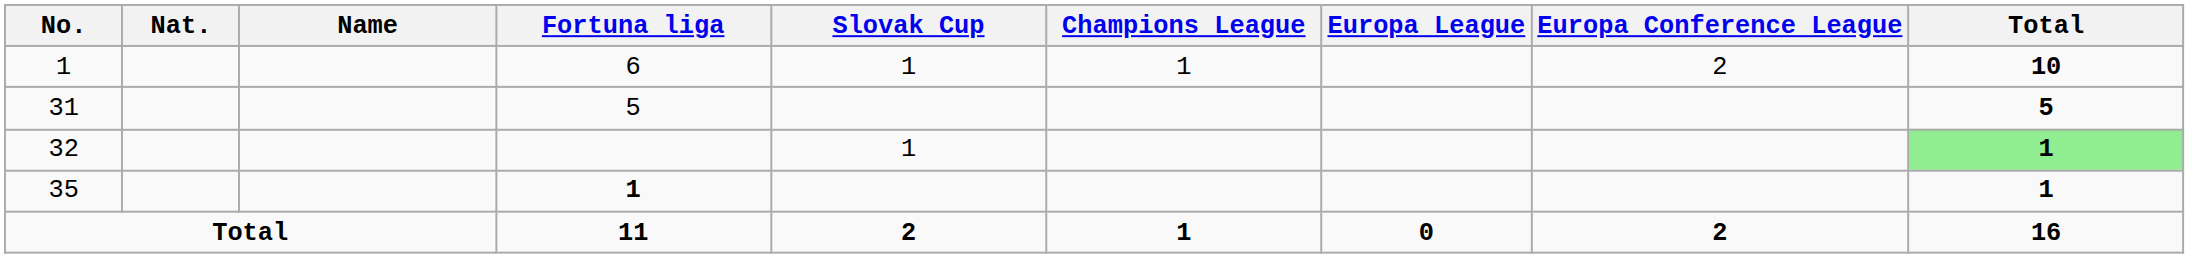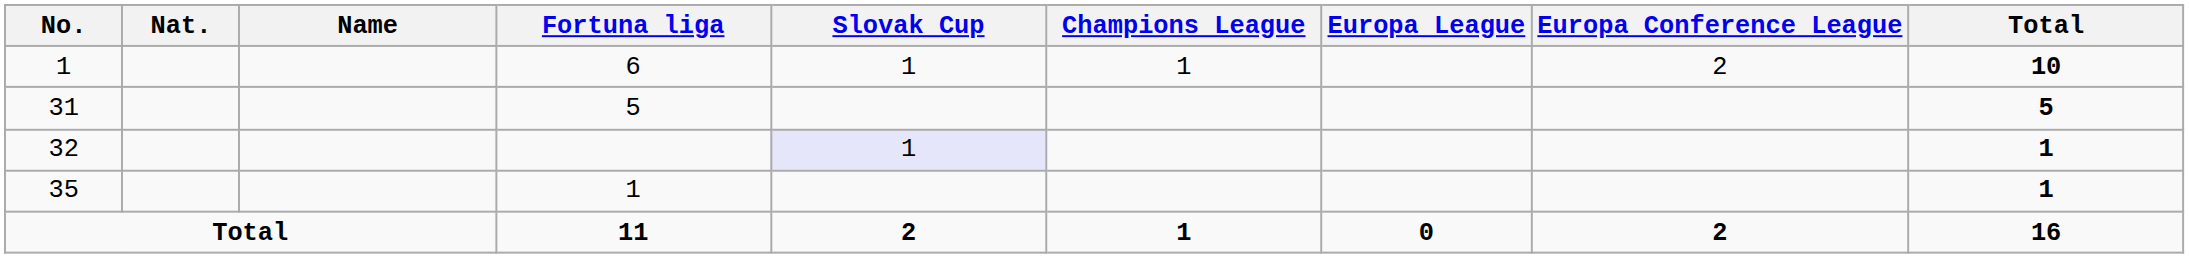(908, 150) no background -> (908, 150) lavender background
(2046, 150) lightgreen background -> (2046, 150) no background
(633, 191) bold -> (633, 191) normal
